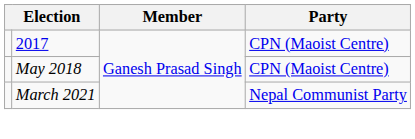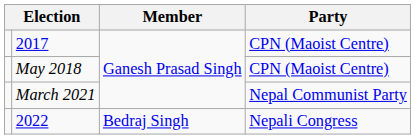+ row: (32, 120)
